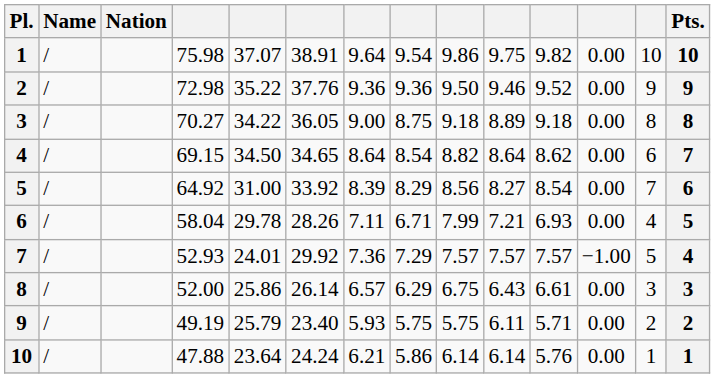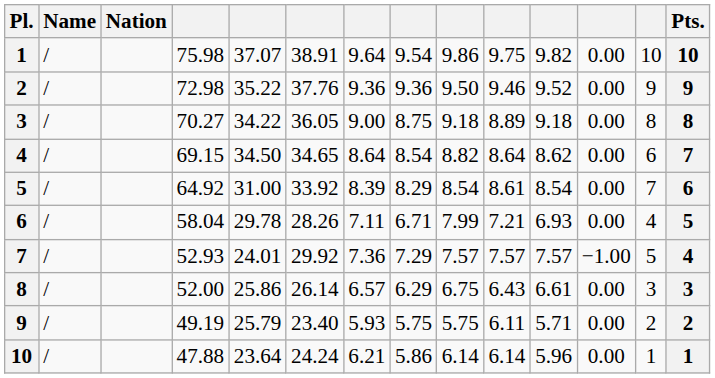(460, 188) 8.56 -> (460, 188) 8.54
(507, 188) 8.27 -> (507, 188) 8.61
(554, 356) 5.76 -> (554, 356) 5.96
